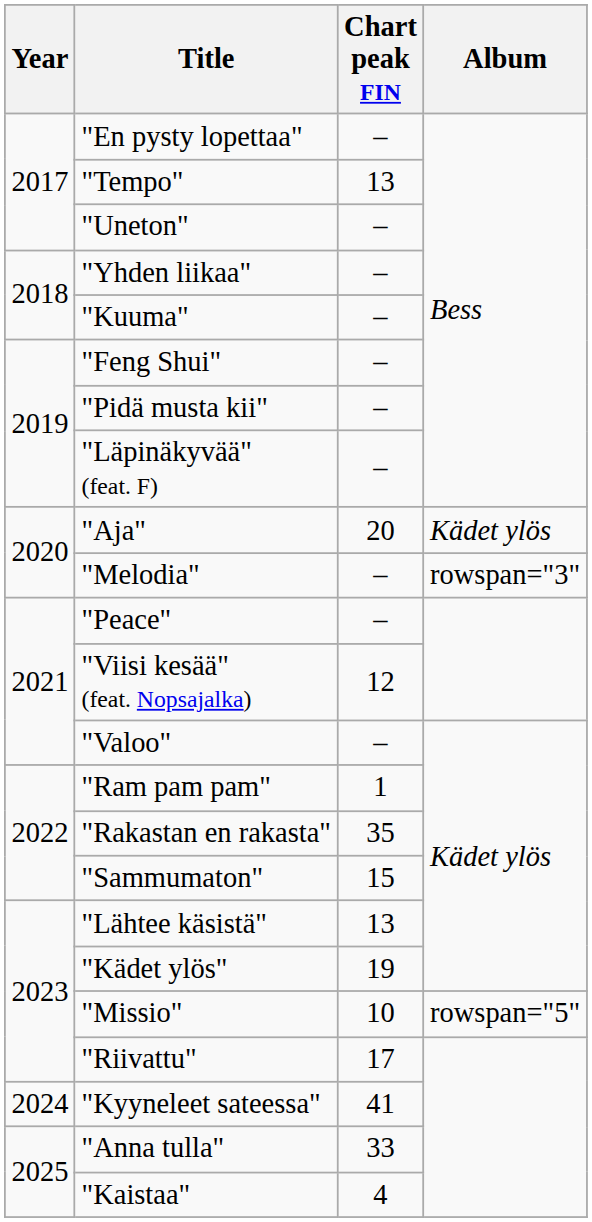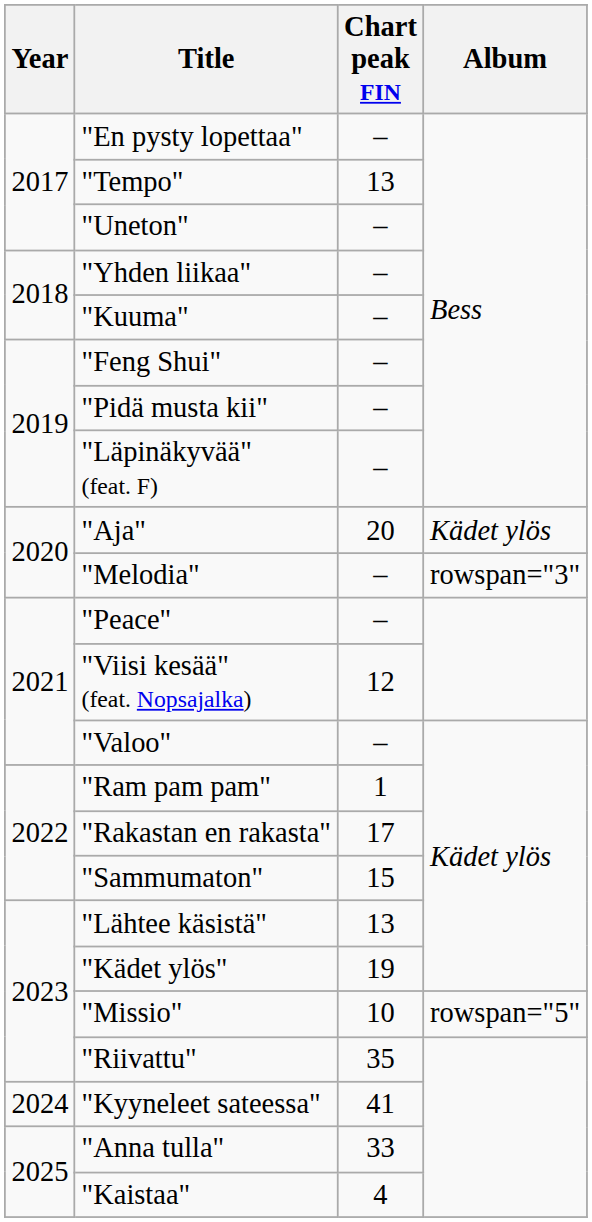(380, 832) 35 -> (380, 832) 17
(380, 1058) 17 -> (380, 1058) 35
